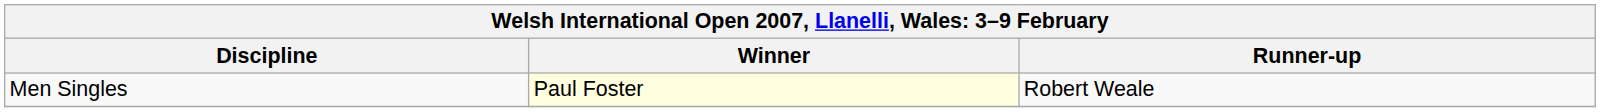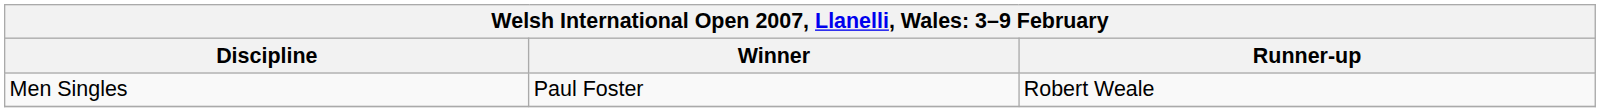(589, 89) lightyellow background -> (589, 89) no background
